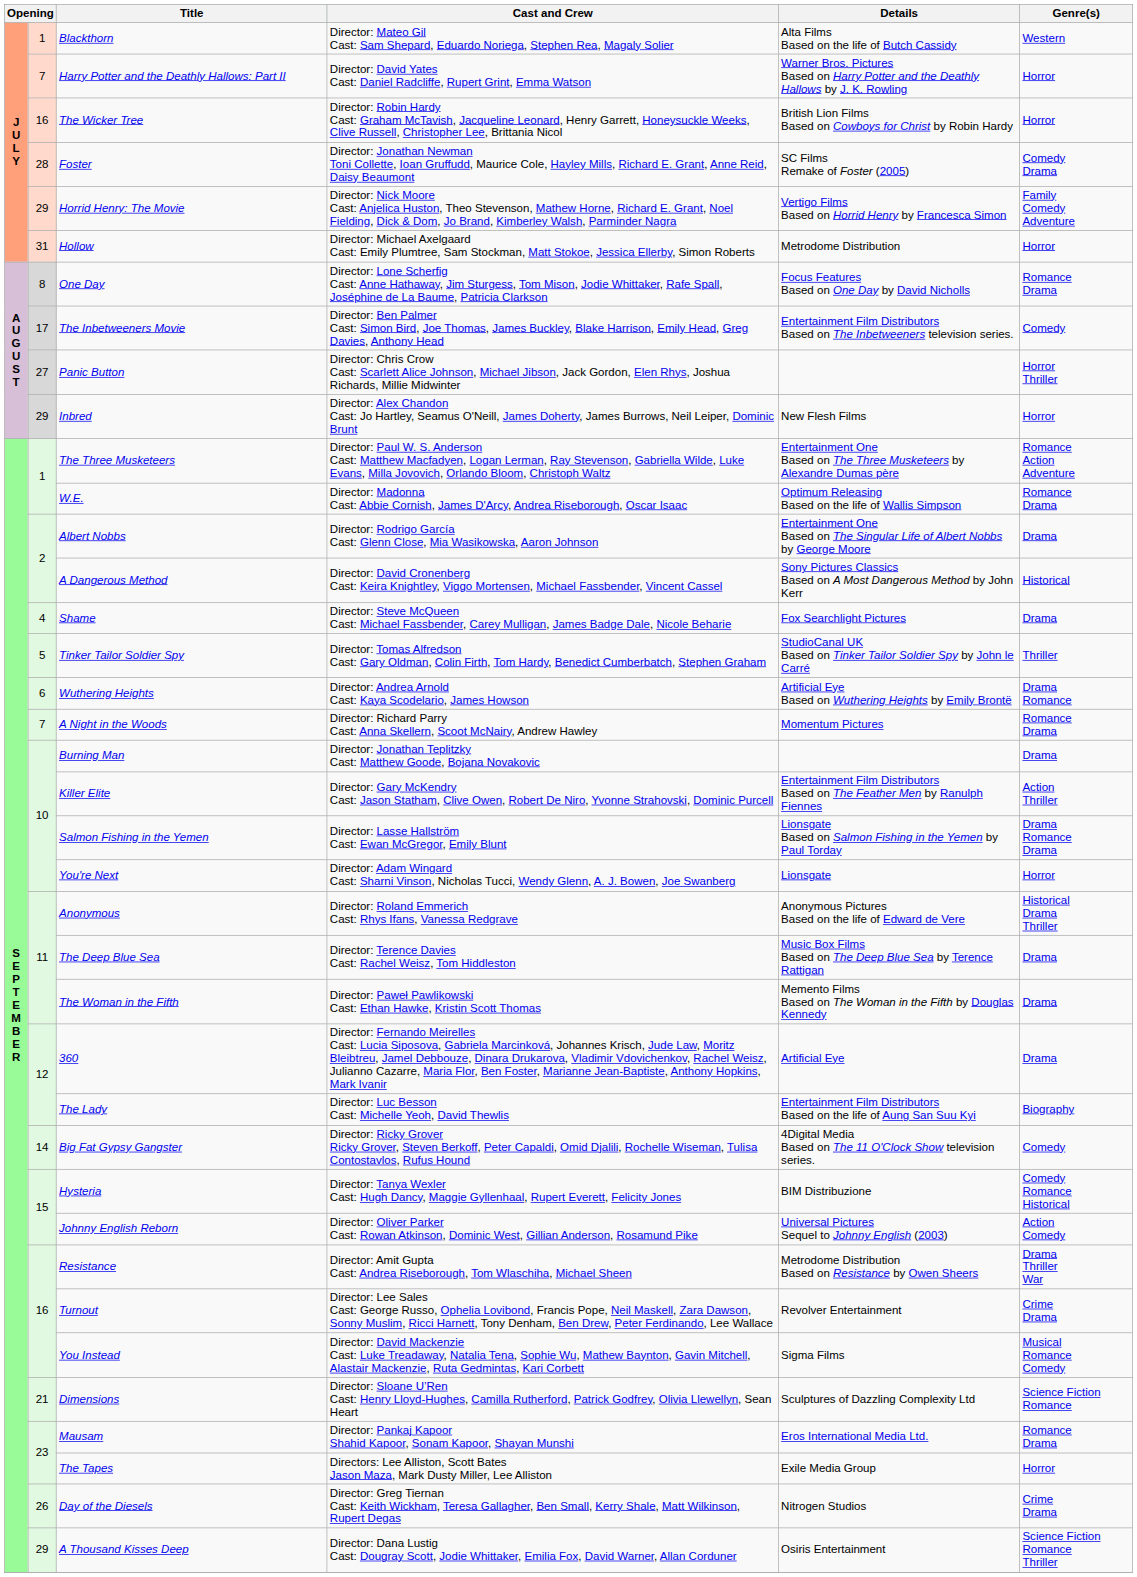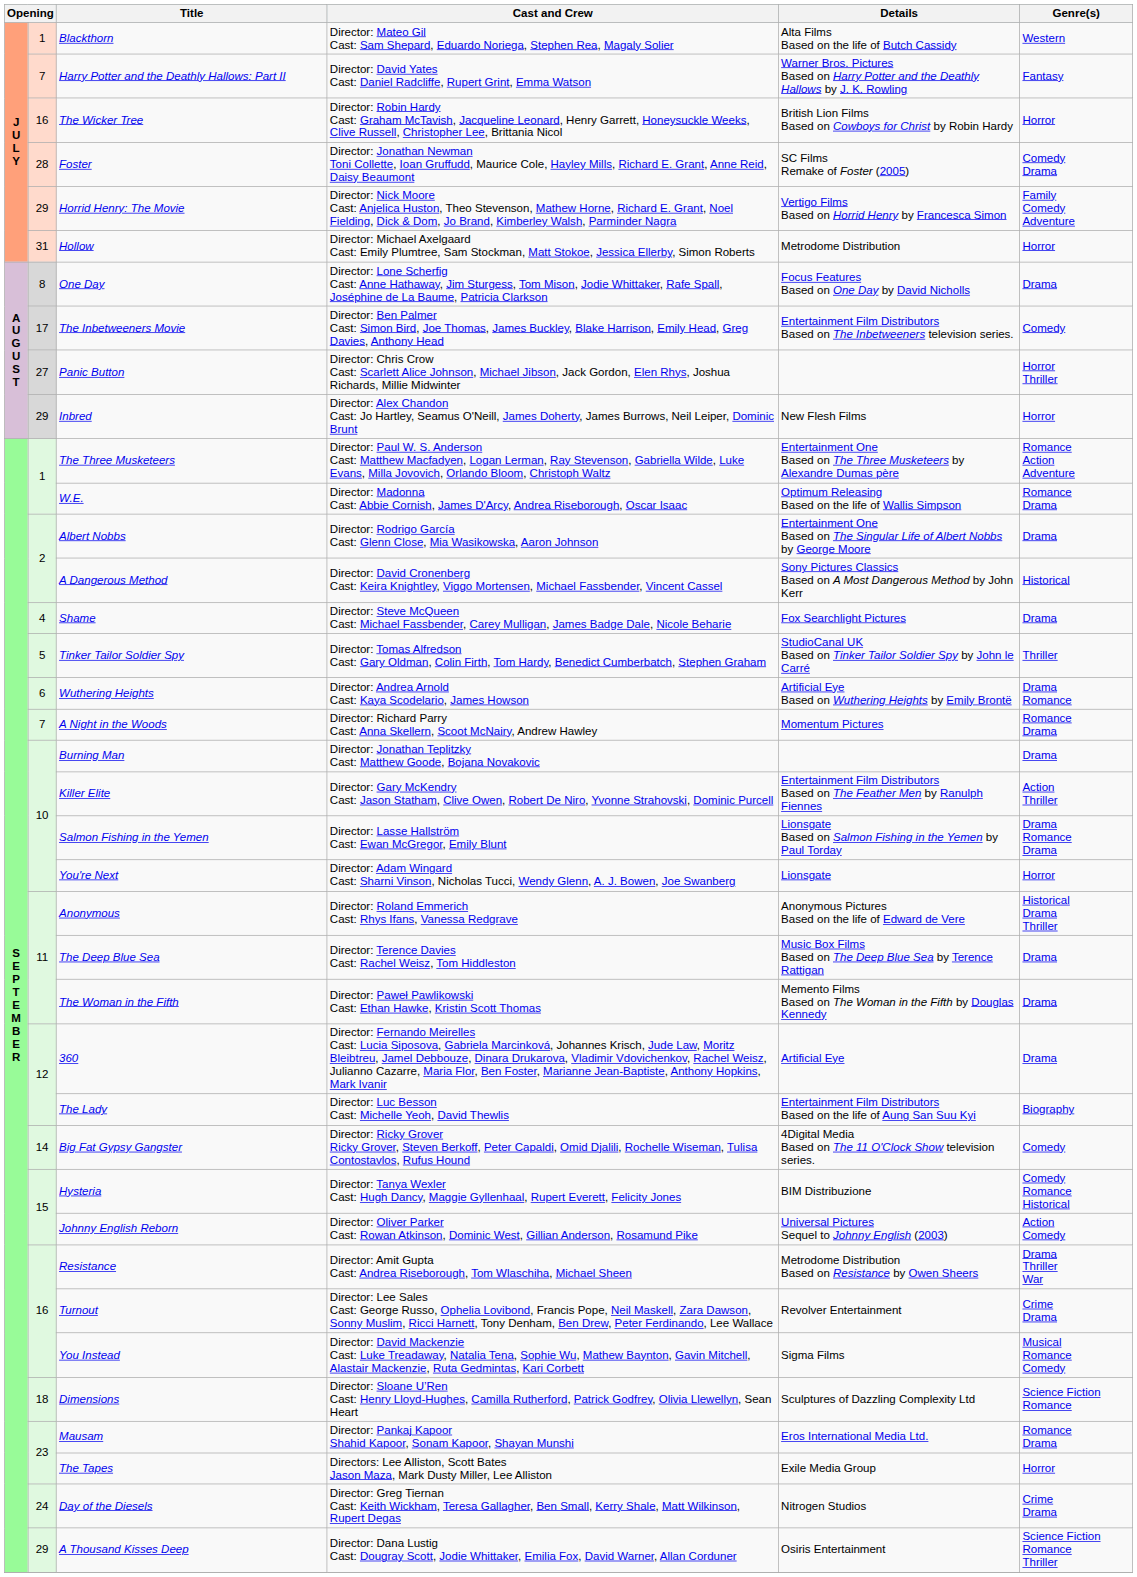(1039, 76) Horror -> (1043, 76) Fantasy
(1047, 284) Romance Drama -> (1040, 284) Drama
(42, 1399) 21 -> (42, 1399) 18
(42, 1506) 26 -> (42, 1506) 24
